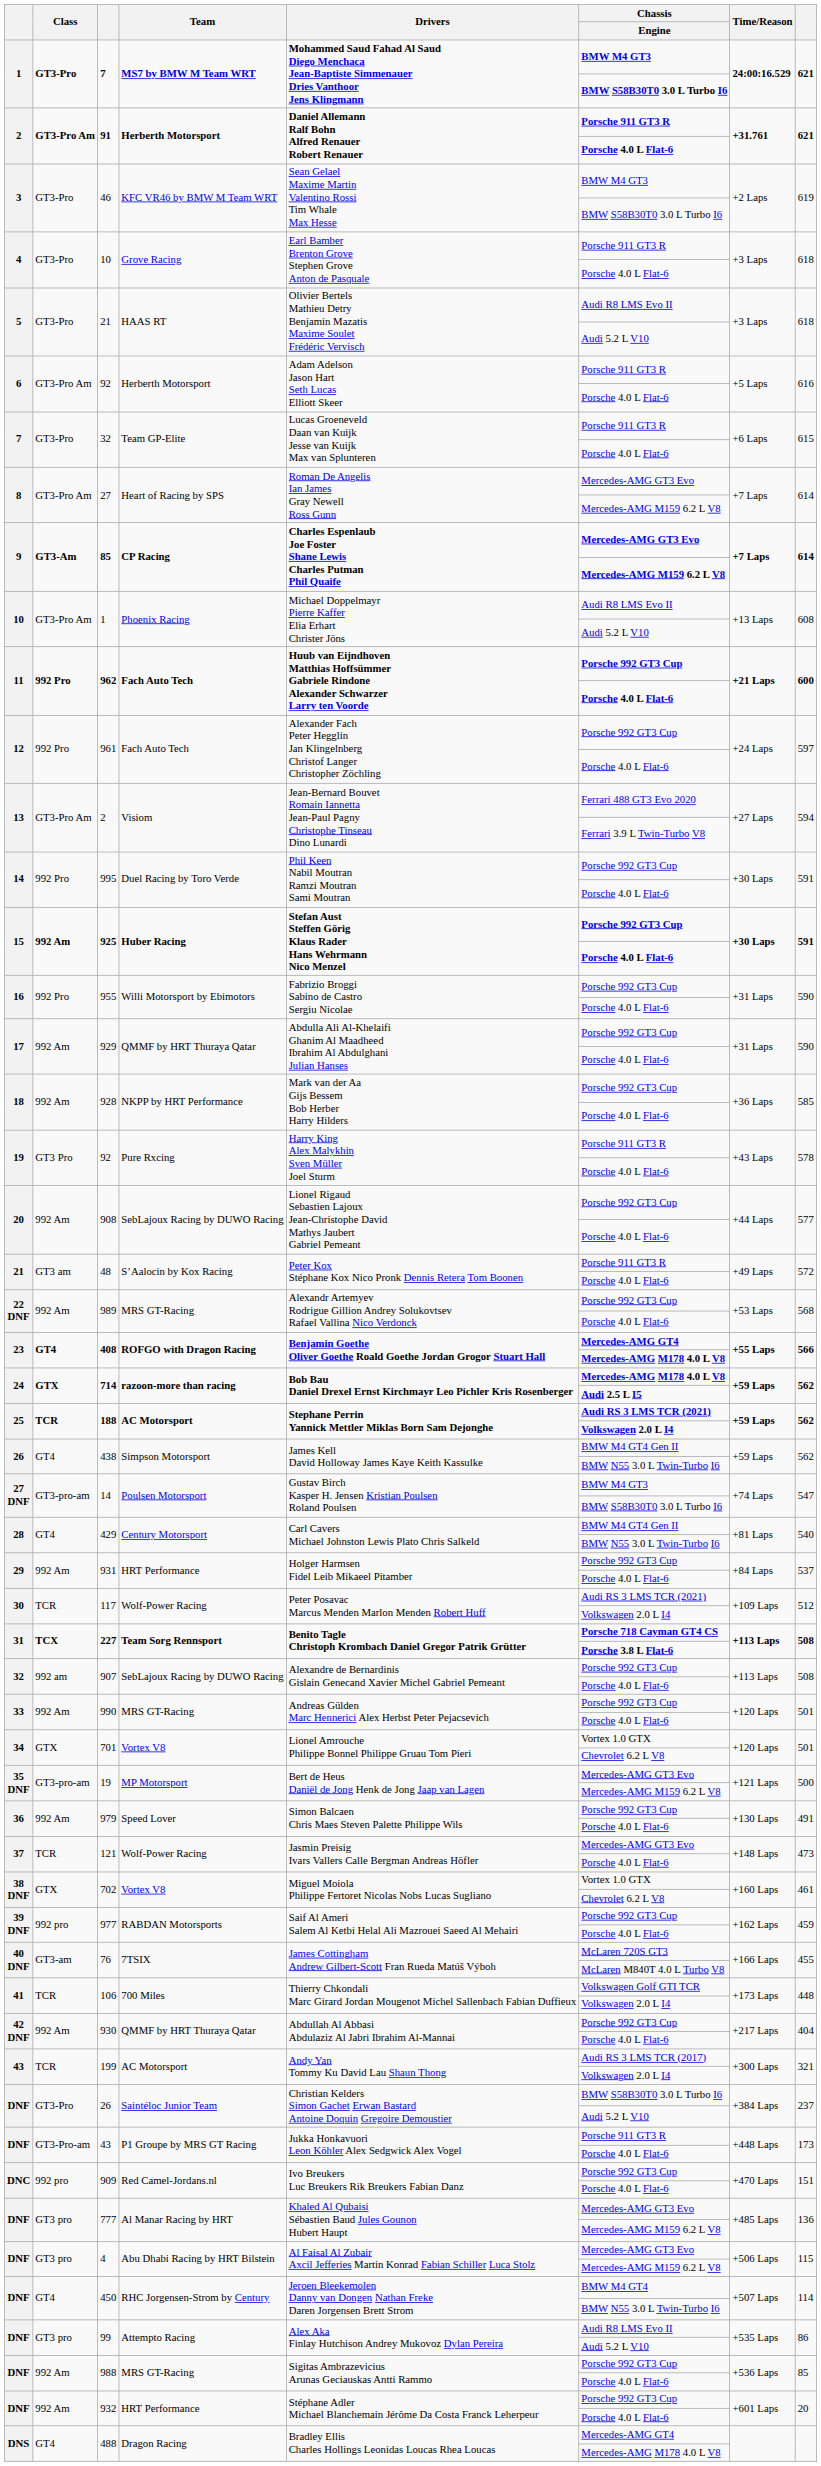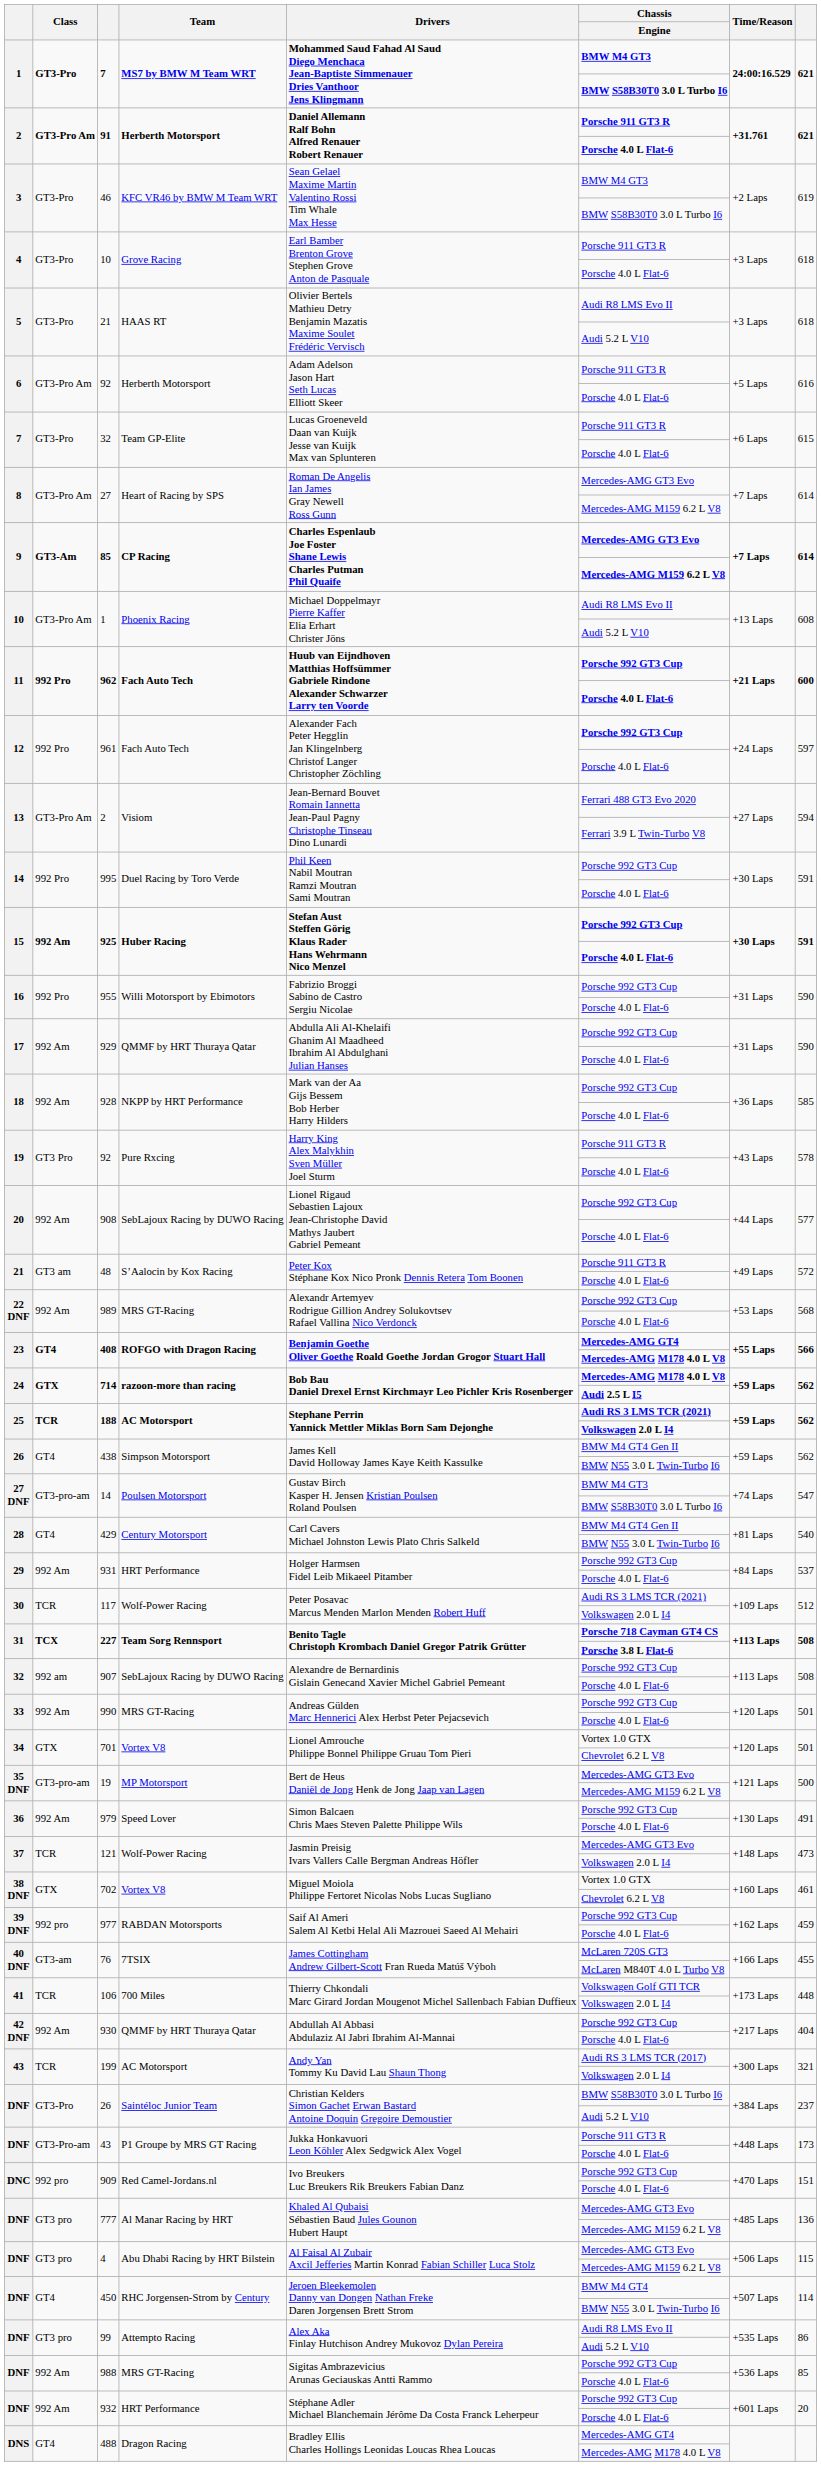(629, 731) normal -> (632, 731) bold
(625, 1862) Porsche 4.0 L Flat-6 -> (626, 1862) Volkswagen 2.0 L I4
